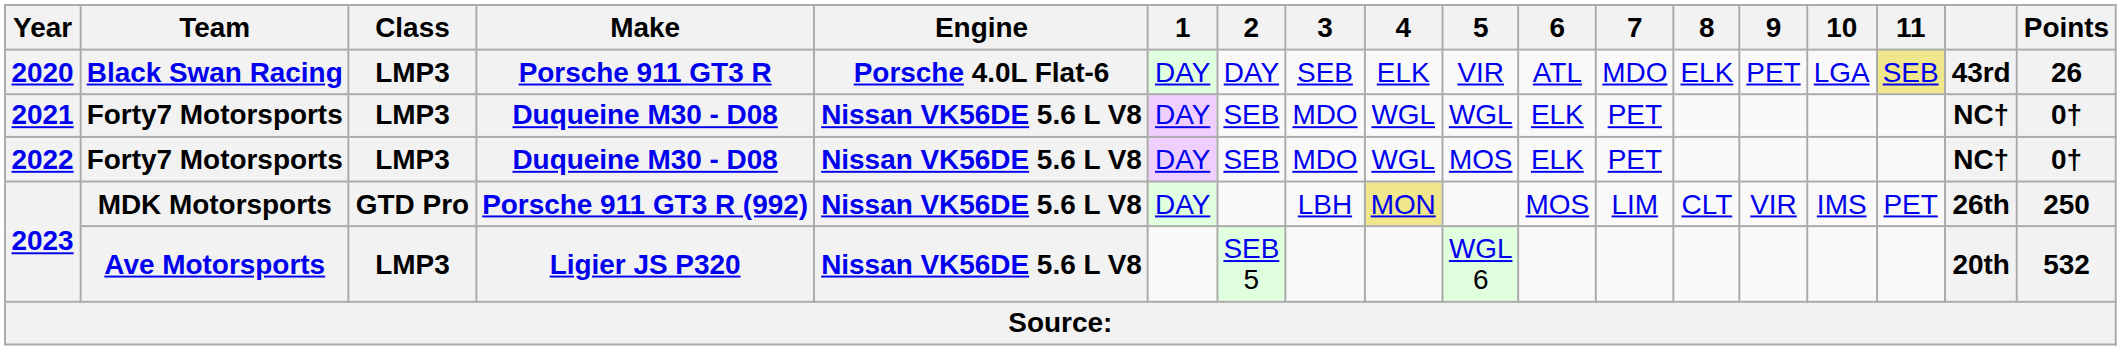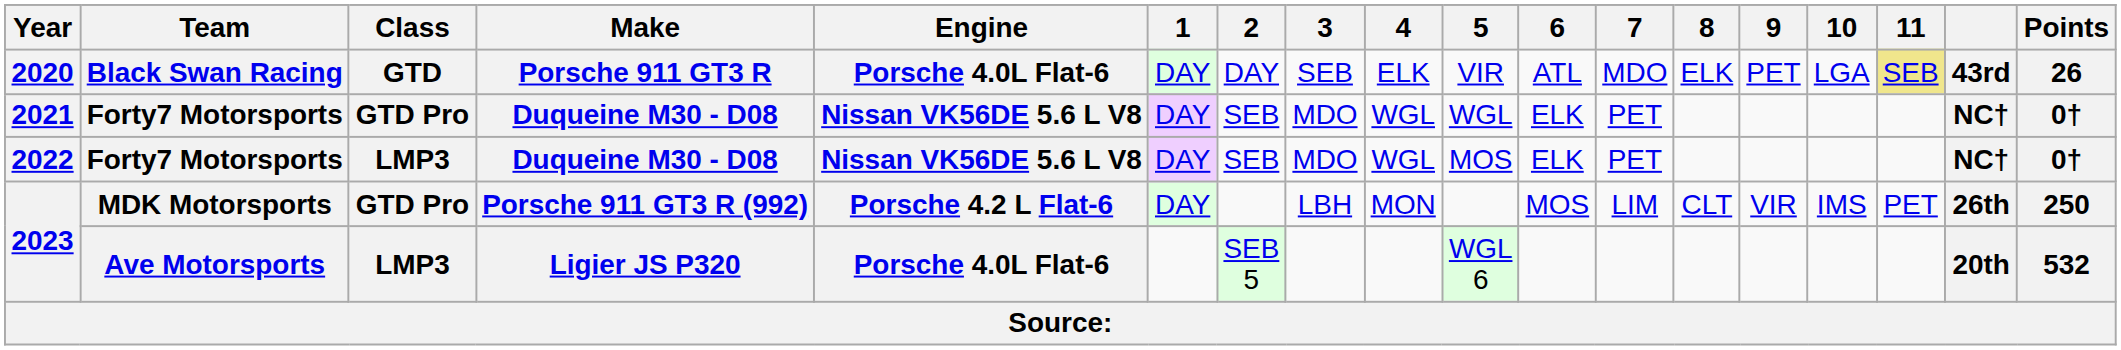(412, 72) LMP3 -> (412, 72) GTD
(412, 116) LMP3 -> (412, 116) GTD Pro
(982, 204) Nissan VK56DE 5.6 L V8 -> (982, 204) Porsche 4.2 L Flat-6
(1403, 204) khaki background -> (1403, 204) no background
(982, 264) Nissan VK56DE 5.6 L V8 -> (982, 264) Porsche 4.0L Flat-6
